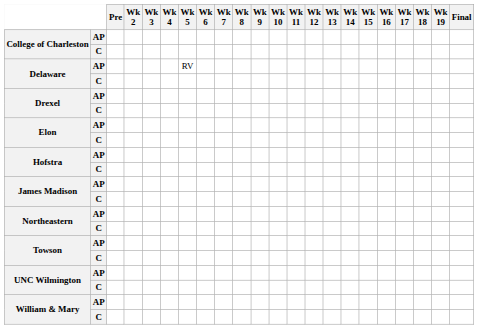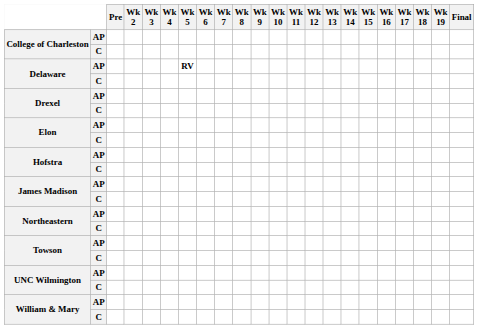(188, 66) normal -> (188, 66) bold
